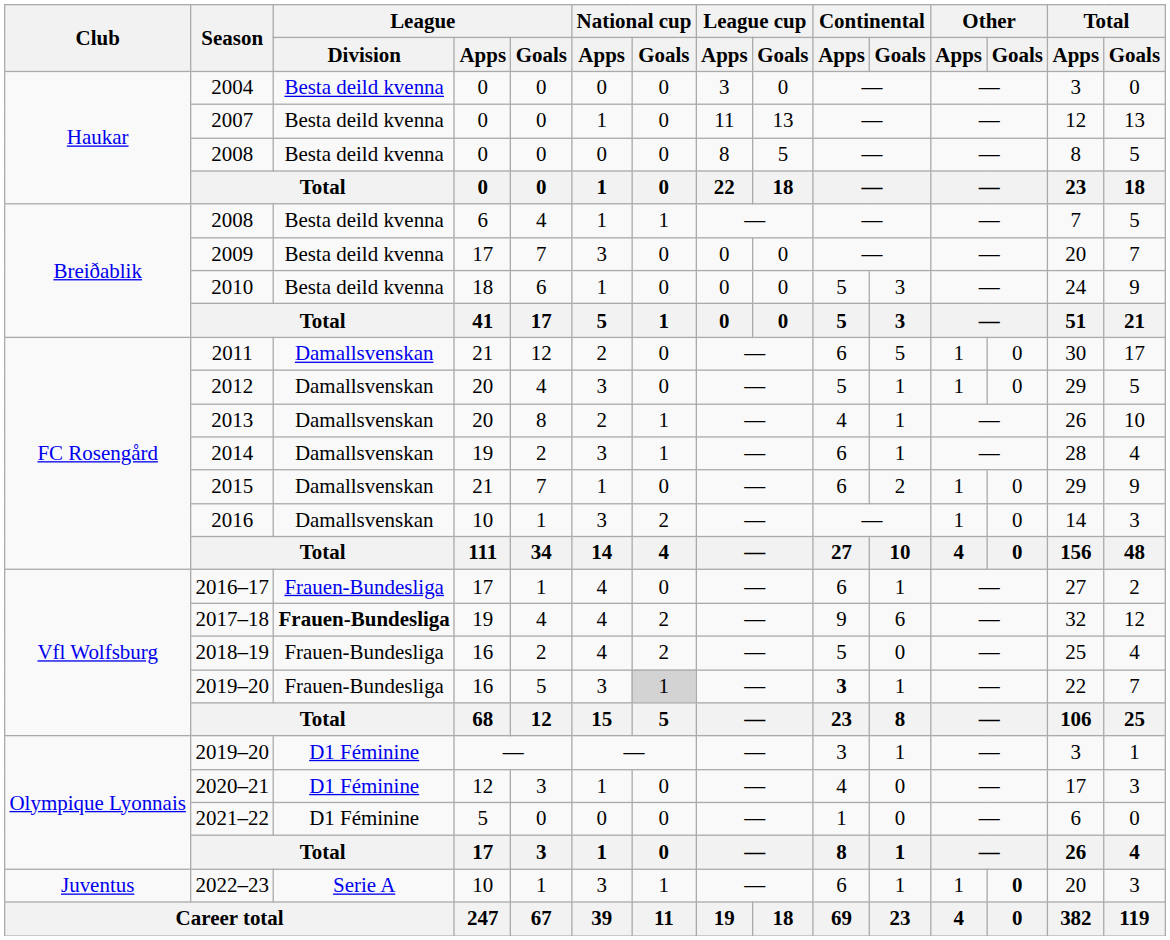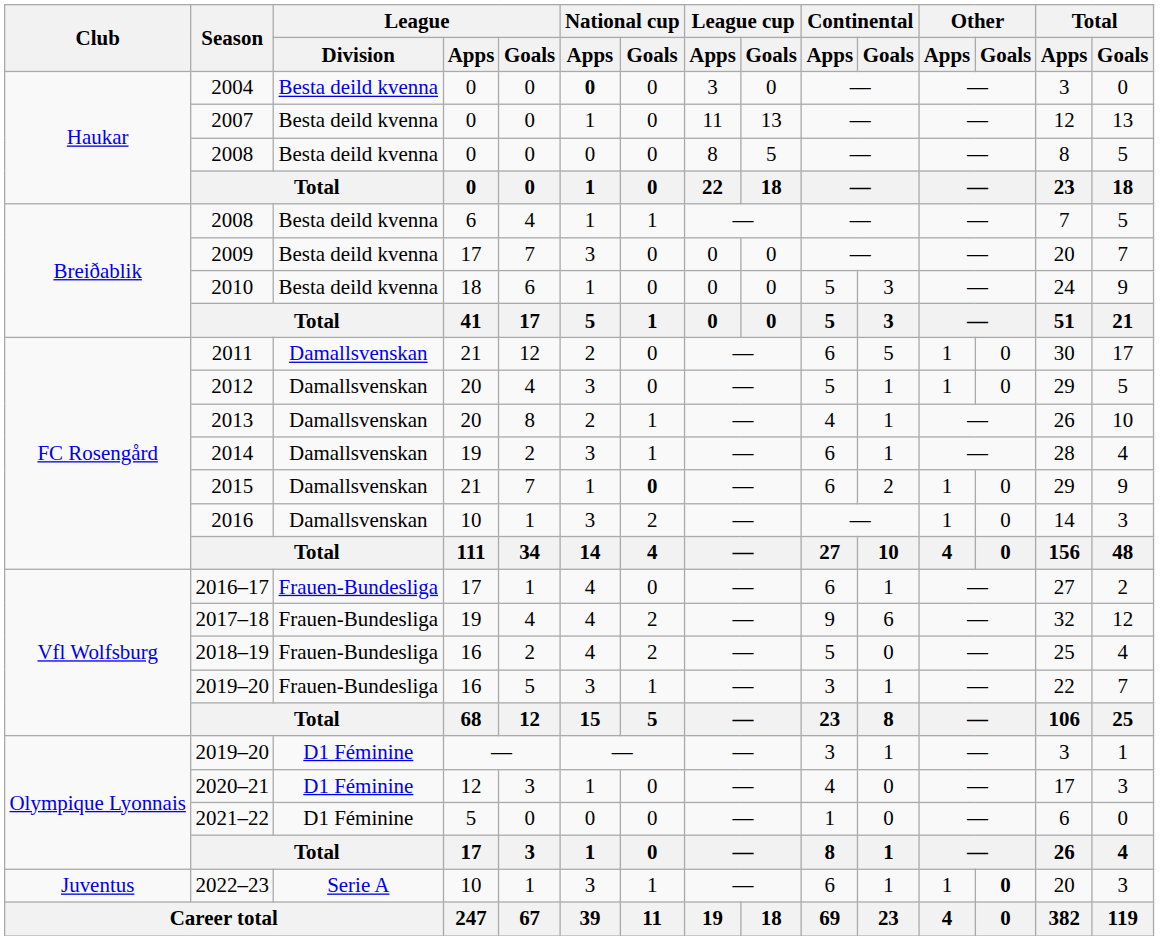(602, 87) normal -> (590, 87) bold
(664, 486) normal -> (652, 486) bold
(364, 619) bold -> (358, 619) normal
(664, 685) lightgrey background -> (652, 685) no background
(841, 685) bold -> (830, 685) normal
